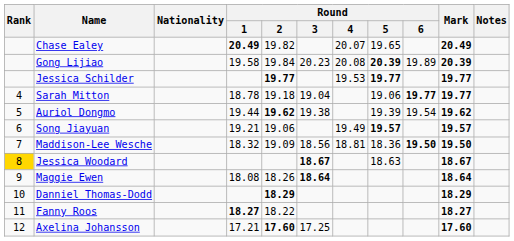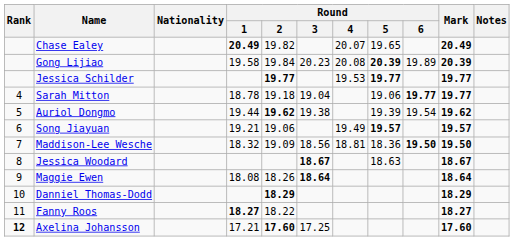(19, 161) gold background -> (19, 161) no background
(19, 227) normal -> (19, 227) bold
